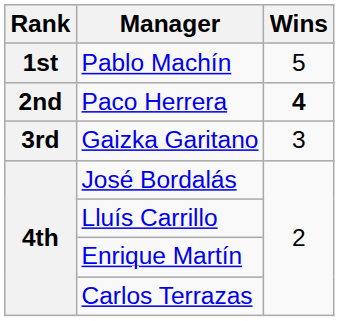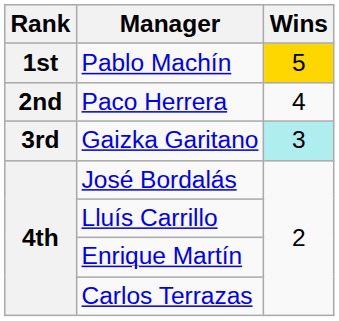(299, 62) no background -> (299, 62) gold background
(299, 101) bold -> (299, 101) normal
(299, 140) no background -> (299, 140) paleturquoise background
